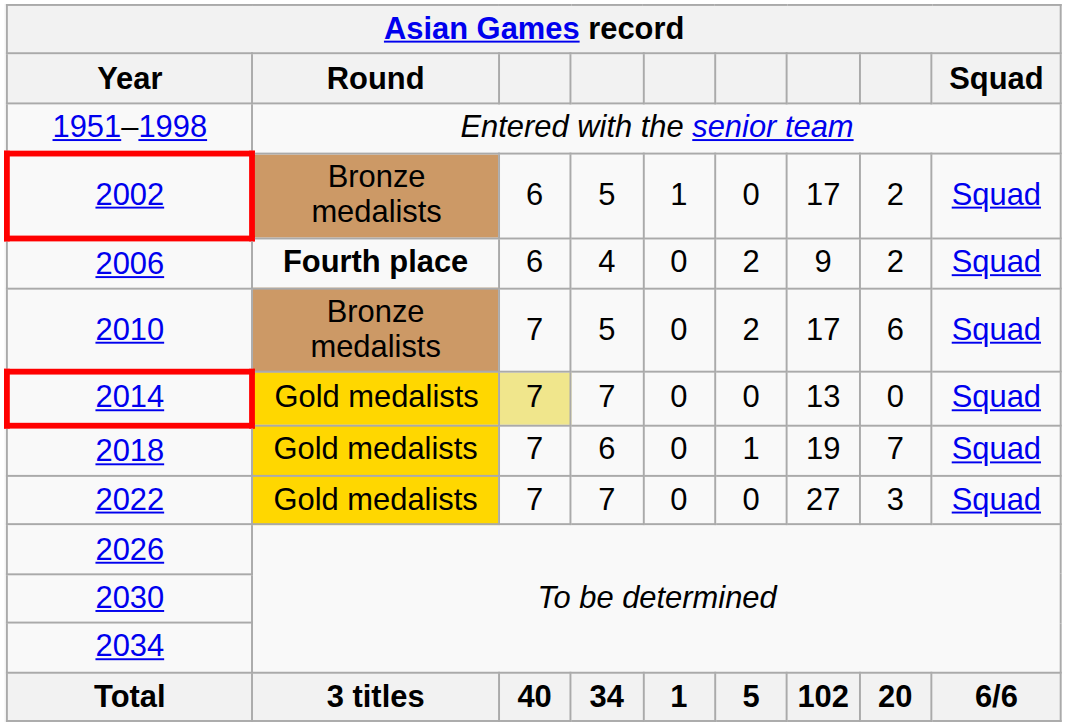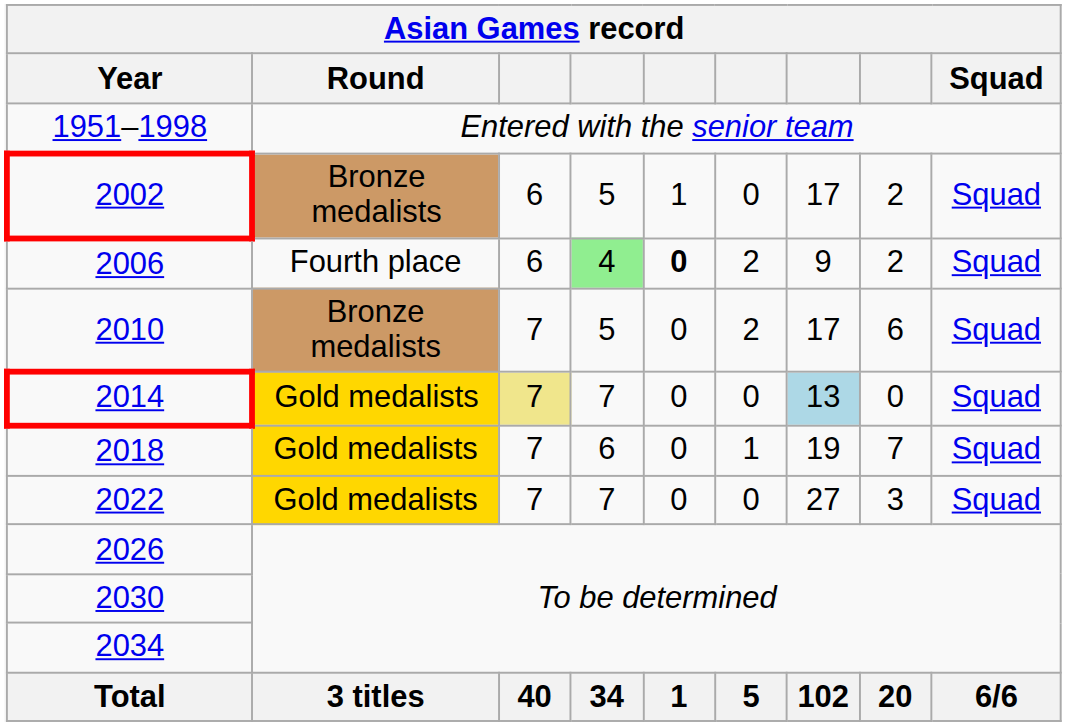(376, 262) bold -> (376, 262) normal
(607, 262) no background -> (607, 262) lightgreen background
(679, 262) normal -> (679, 262) bold
(823, 398) no background -> (823, 398) lightblue background
